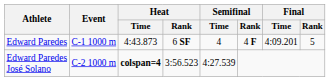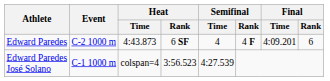(94, 42) C-1 1000 m -> (94, 42) C-2 1000 m
(312, 42) 5 -> (311, 42) 6
(94, 63) C-2 1000 m -> (94, 63) C-1 1000 m
(141, 63) bold -> (140, 63) normal
